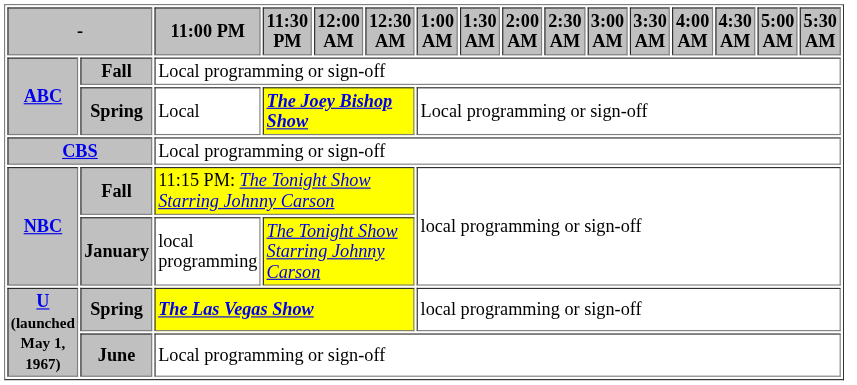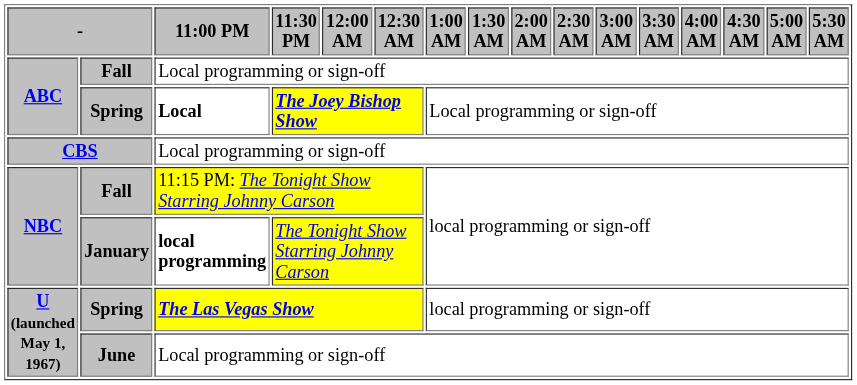(179, 111) normal -> (180, 111) bold
(208, 251) normal -> (212, 251) bold
